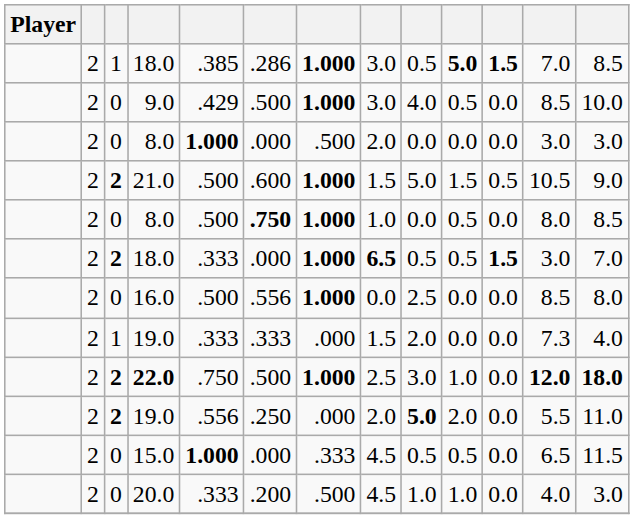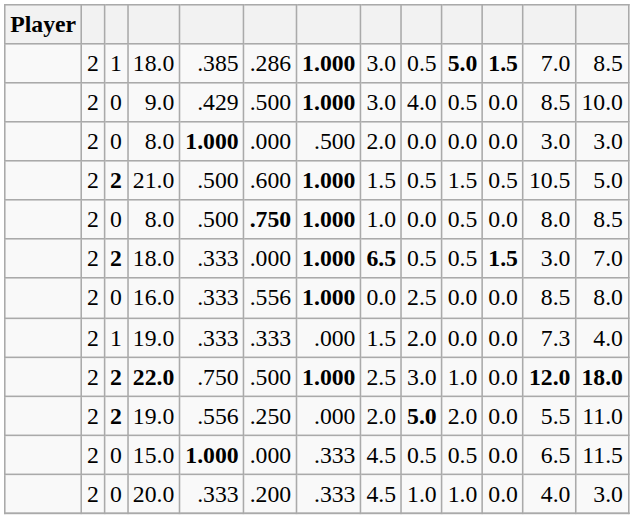(422, 180) 5.0 -> (422, 180) 0.5
(608, 180) 9.0 -> (608, 180) 5.0
(218, 297) .500 -> (218, 297) .333
(335, 493) .500 -> (335, 493) .333
